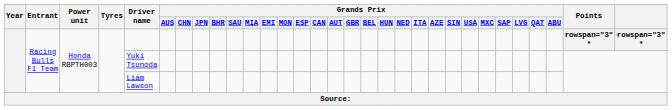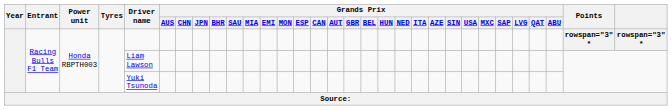(142, 61) Yuki Tsunoda -> (140, 61) Liam Lawson
(140, 82) Liam Lawson -> (142, 82) Yuki Tsunoda
